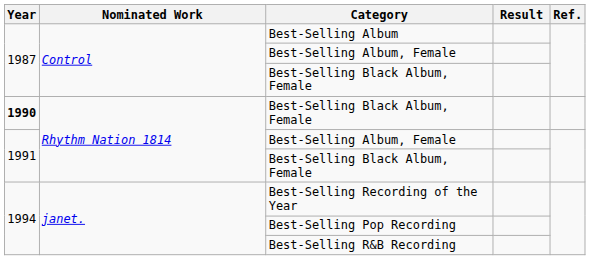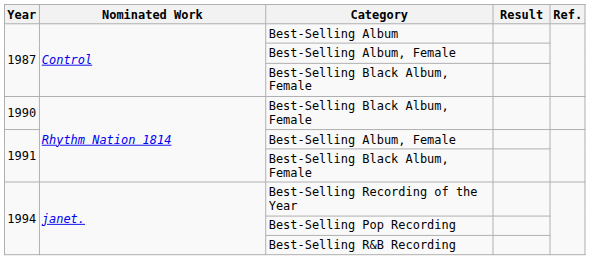(22, 113) bold -> (22, 113) normal
